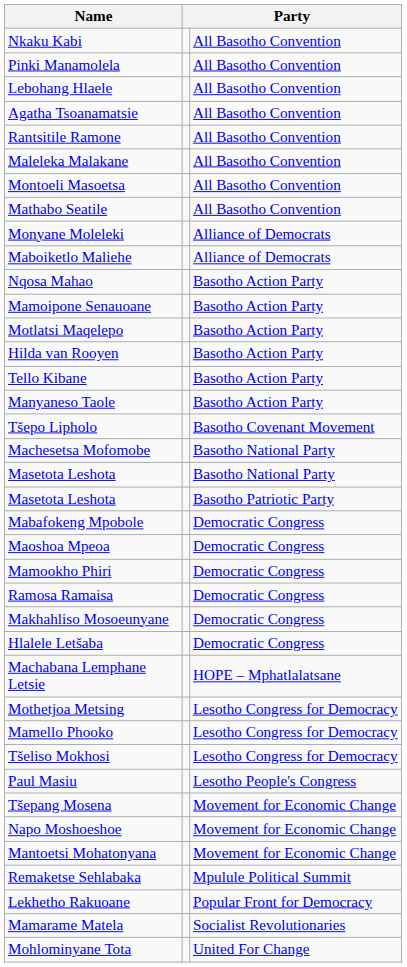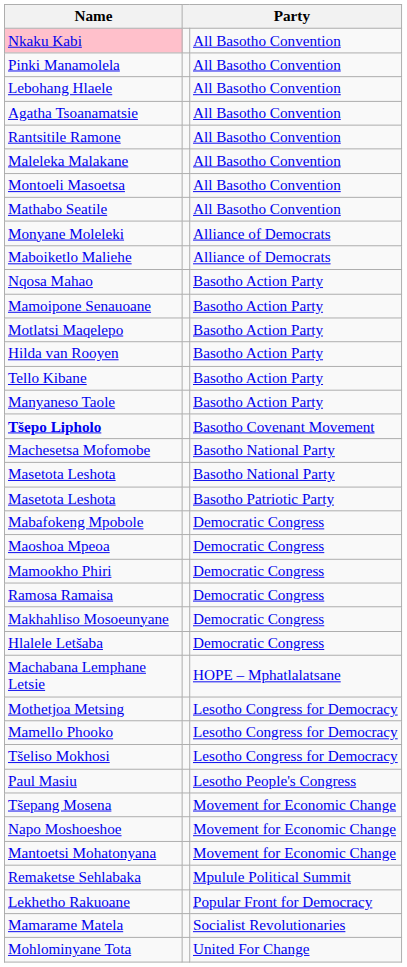(45, 40) no background -> (45, 40) pink background
(53, 426) normal -> (55, 426) bold
